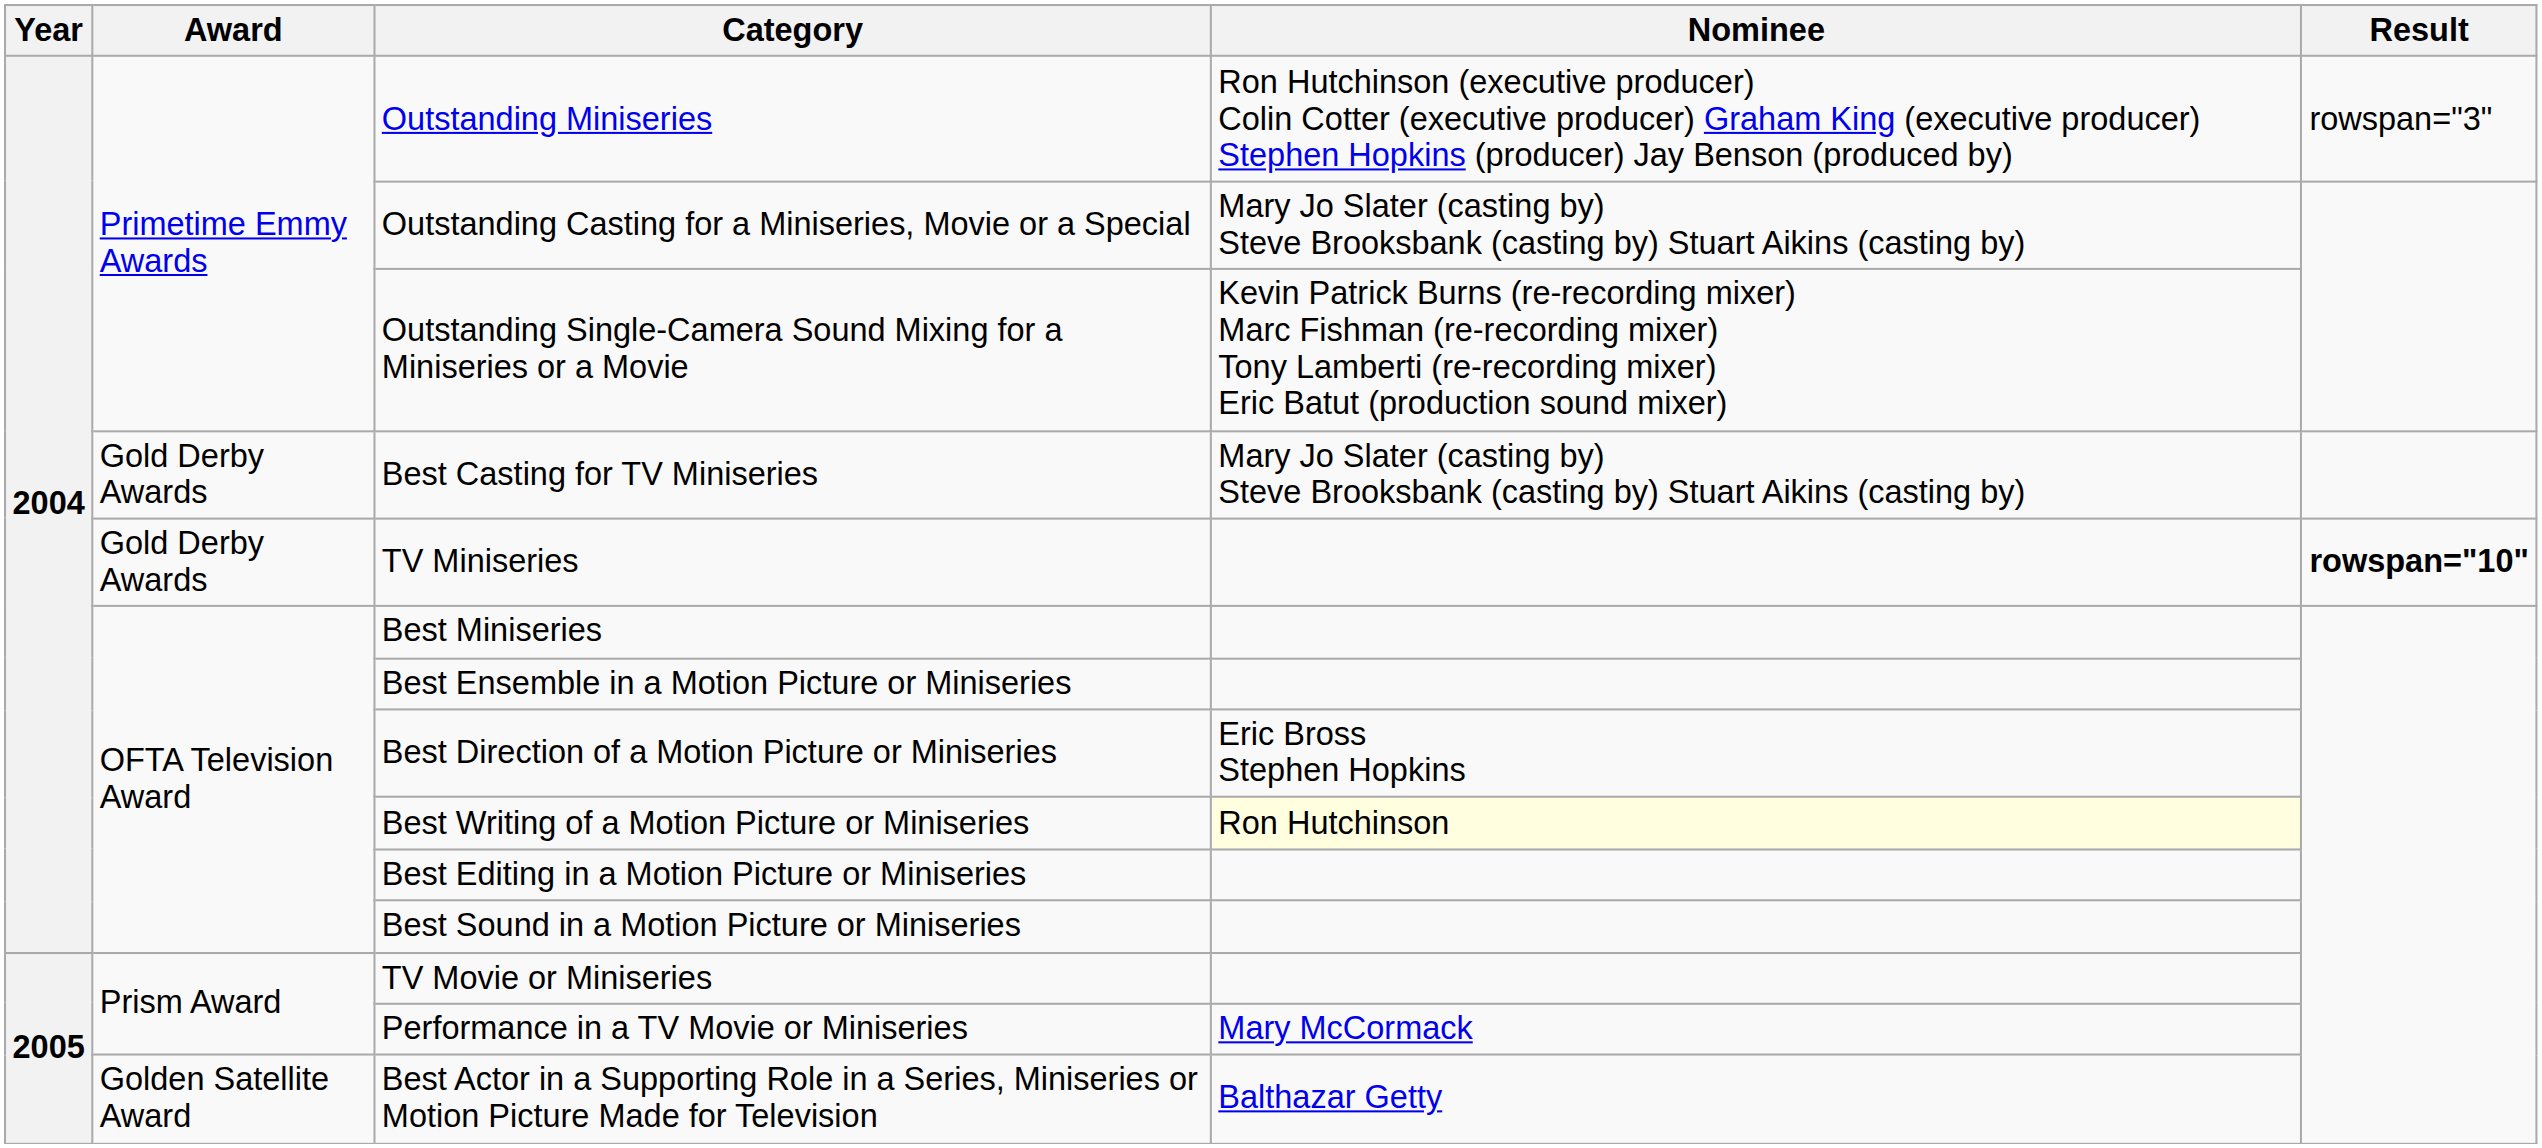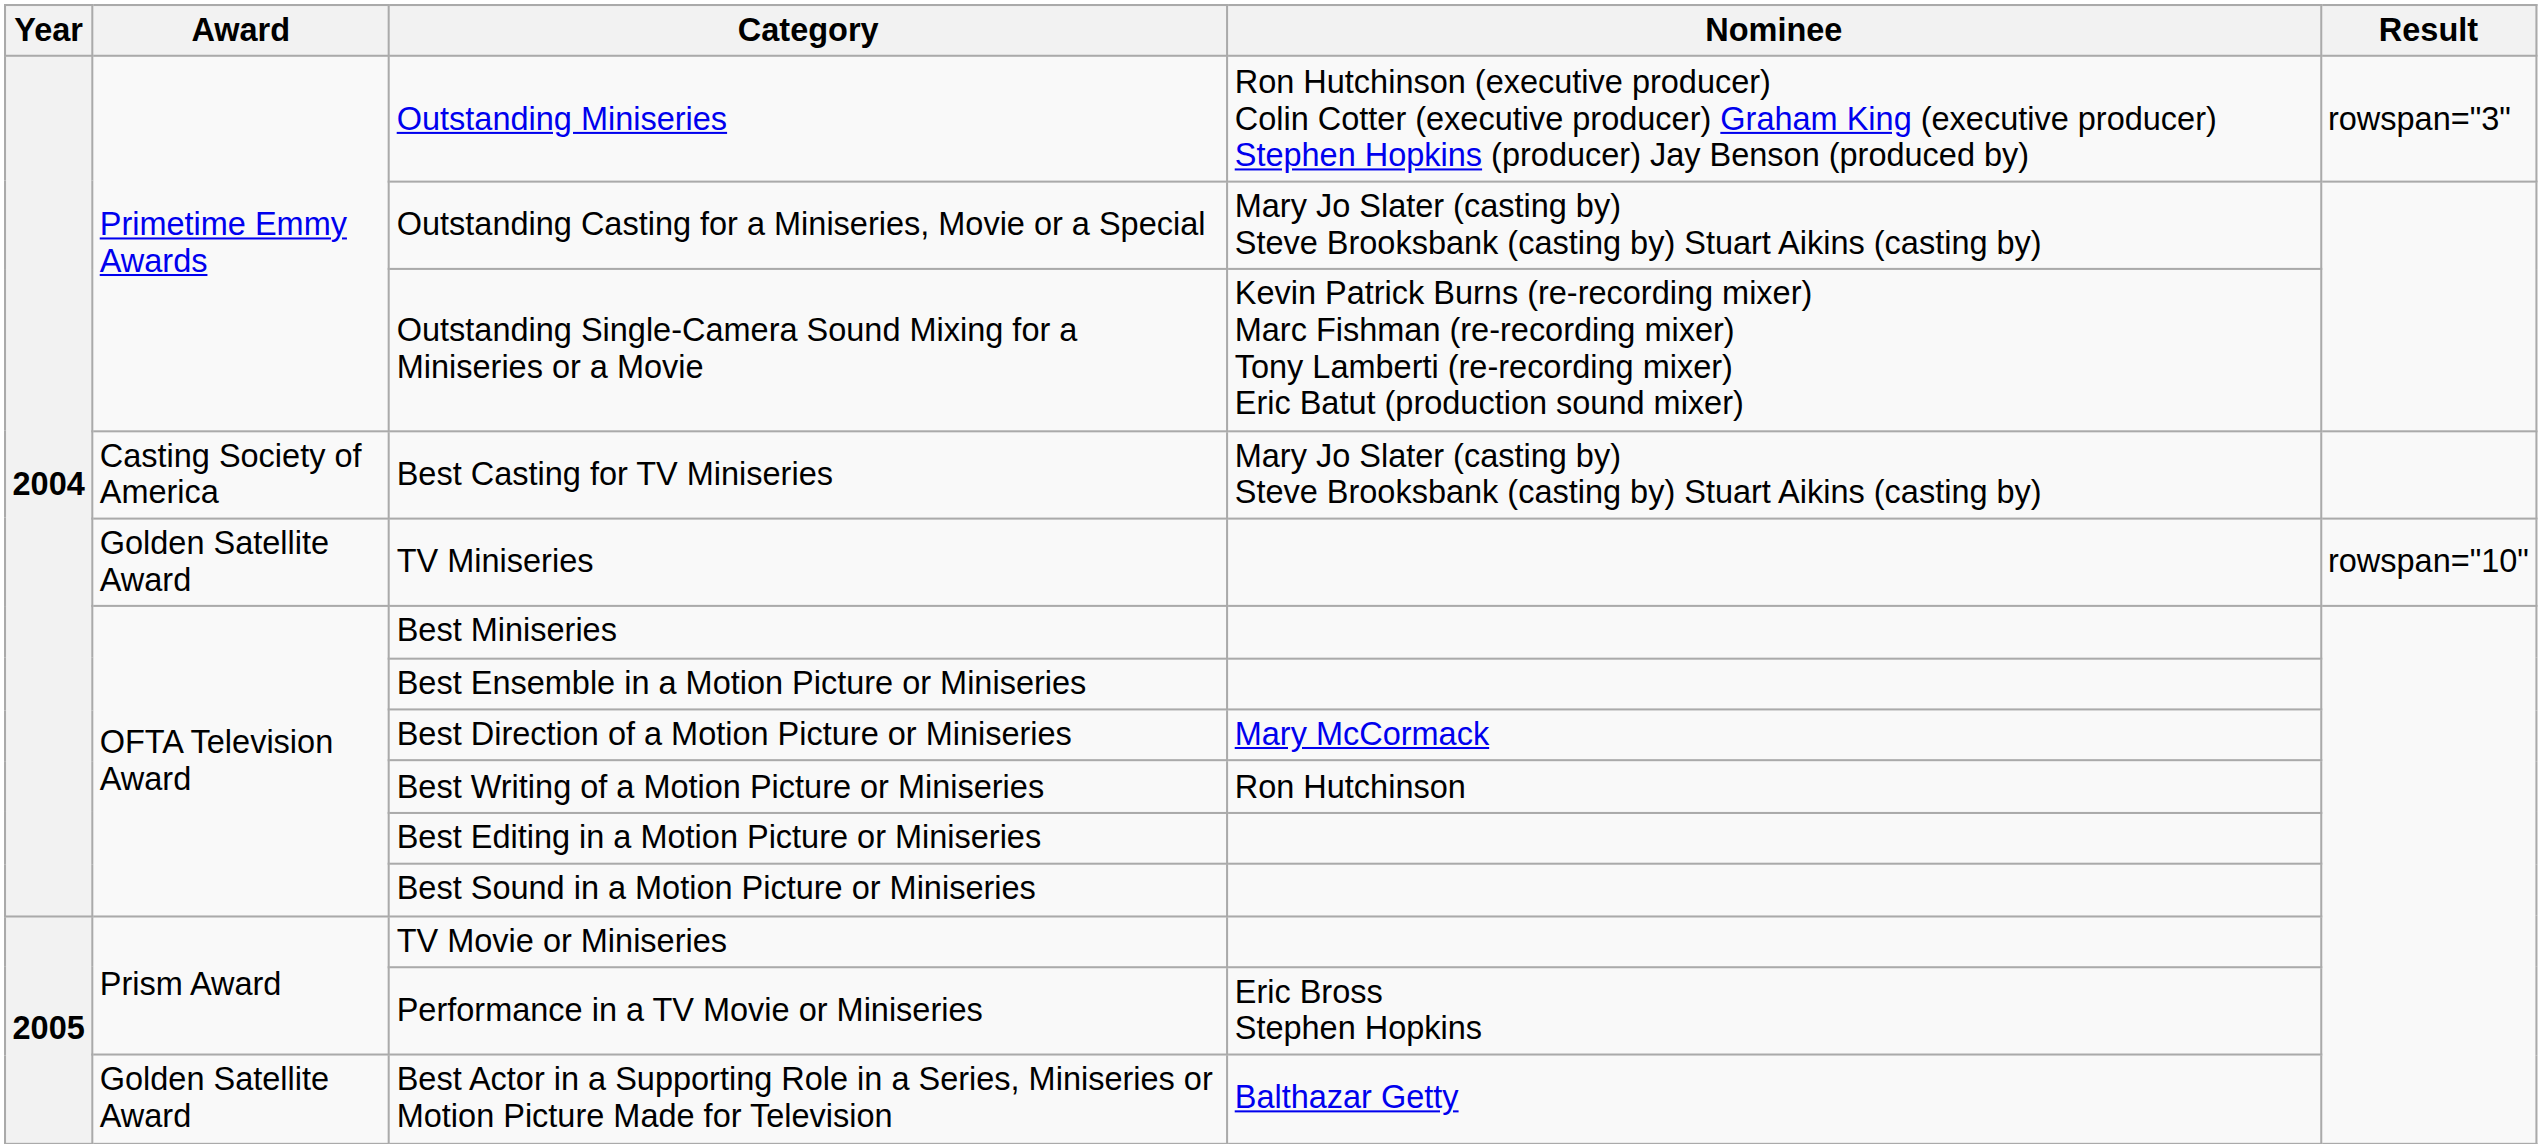(182, 473) Gold Derby Awards -> (231, 473) Casting Society of America
(182, 561) Gold Derby Awards -> (214, 561) Golden Satellite Award
(2419, 561) bold -> (2428, 561) normal
(1342, 752) Eric Bross Stephen Hopkins -> (1362, 734) Mary McCormack
(1334, 822) lightyellow background -> (1350, 786) no background
(1346, 1028) Mary McCormack -> (1358, 1010) Eric Bross Stephen Hopkins
